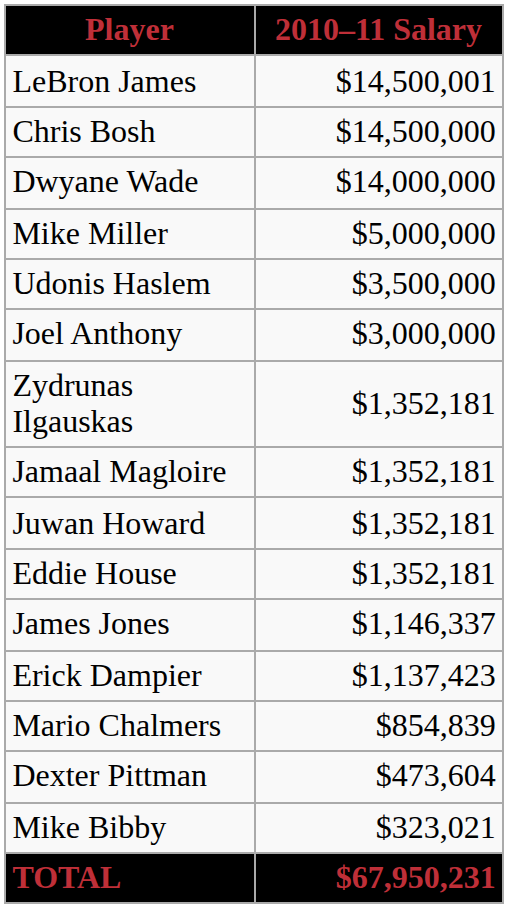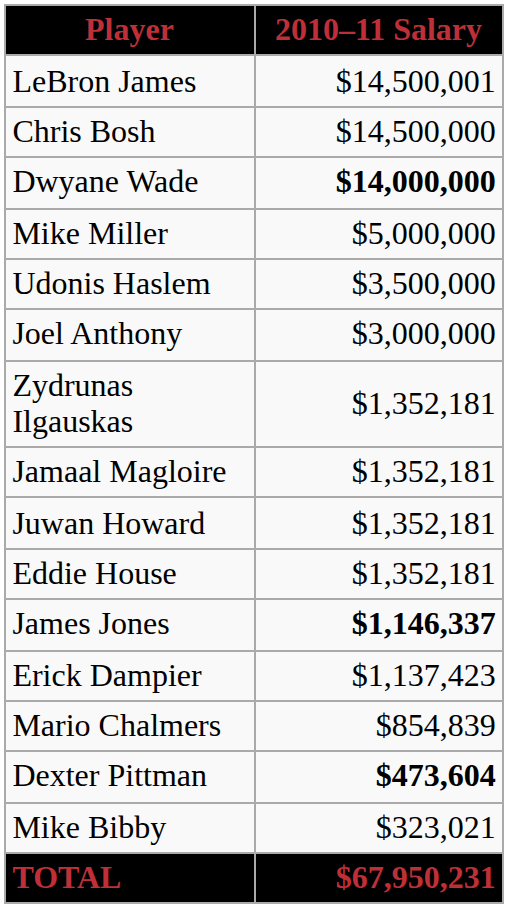(416, 182) normal -> (416, 182) bold
(424, 624) normal -> (424, 624) bold
(436, 776) normal -> (436, 776) bold
